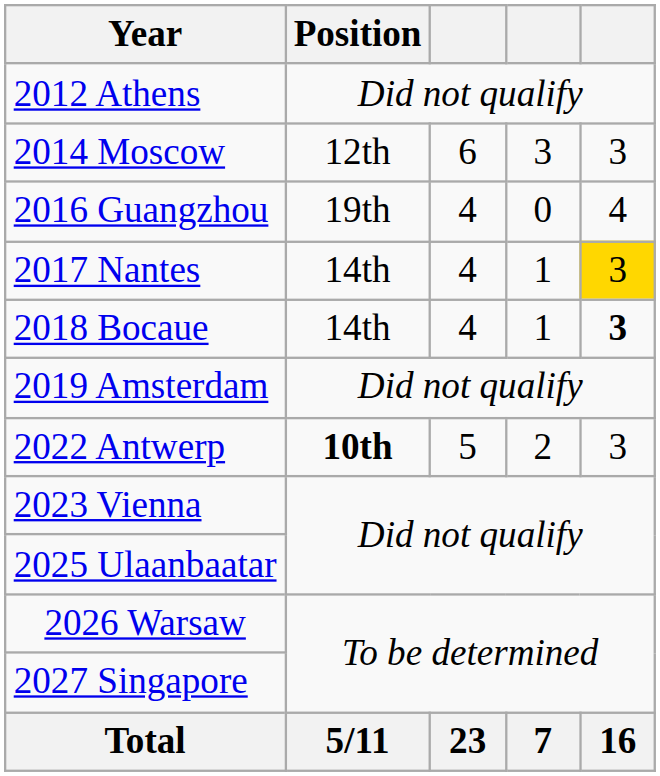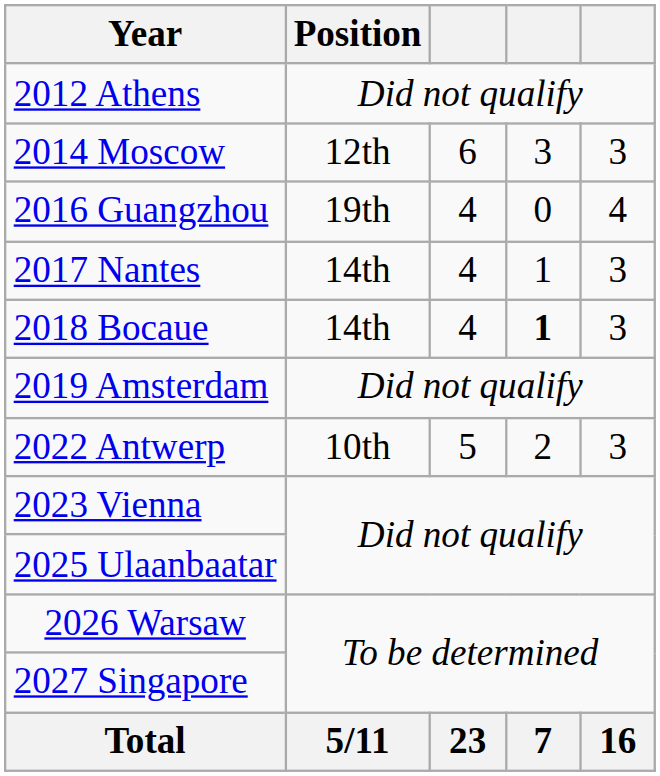(618, 269) gold background -> (618, 269) no background
(543, 328) normal -> (543, 328) bold
(618, 328) bold -> (618, 328) normal
(358, 446) bold -> (358, 446) normal
